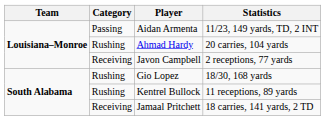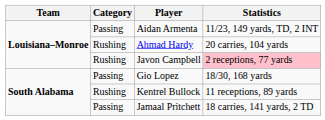(112, 60) Receiving -> (109, 60) Rushing
(249, 60) no background -> (249, 60) pink background
(108, 76) Rushing -> (108, 76) Passing
(112, 107) Receiving -> (108, 107) Passing
